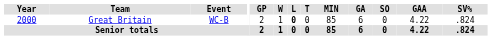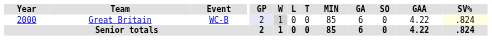(262, 20) no background -> (262, 20) lavender background
(280, 20) no background -> (280, 20) lightgrey background
(294, 20) bold -> (294, 20) normal
(465, 20) no background -> (465, 20) lightyellow background
